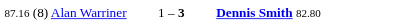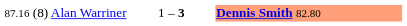(269, 13) no background -> (269, 13) lightsalmon background
